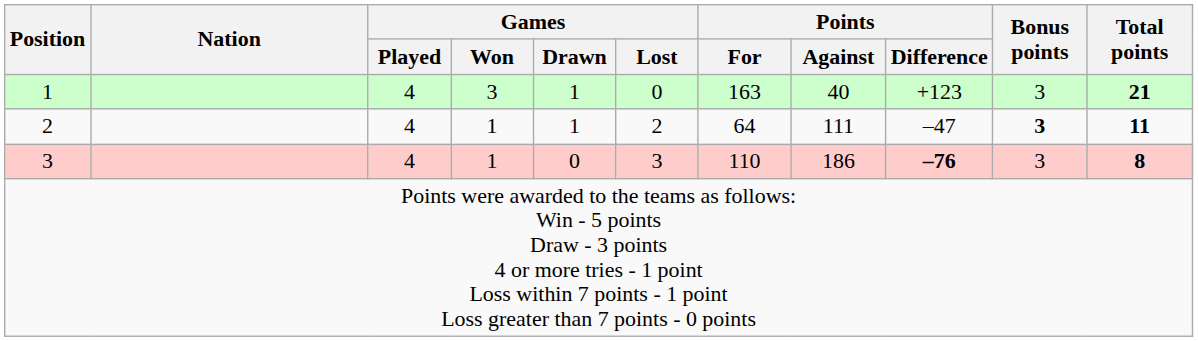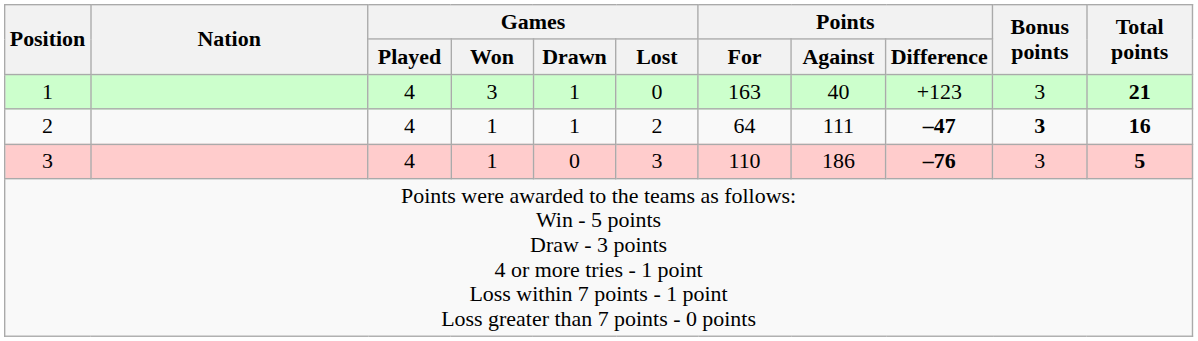(939, 126) normal -> (939, 126) bold
(1140, 126) 11 -> (1140, 126) 16
(1140, 160) 8 -> (1140, 160) 5
